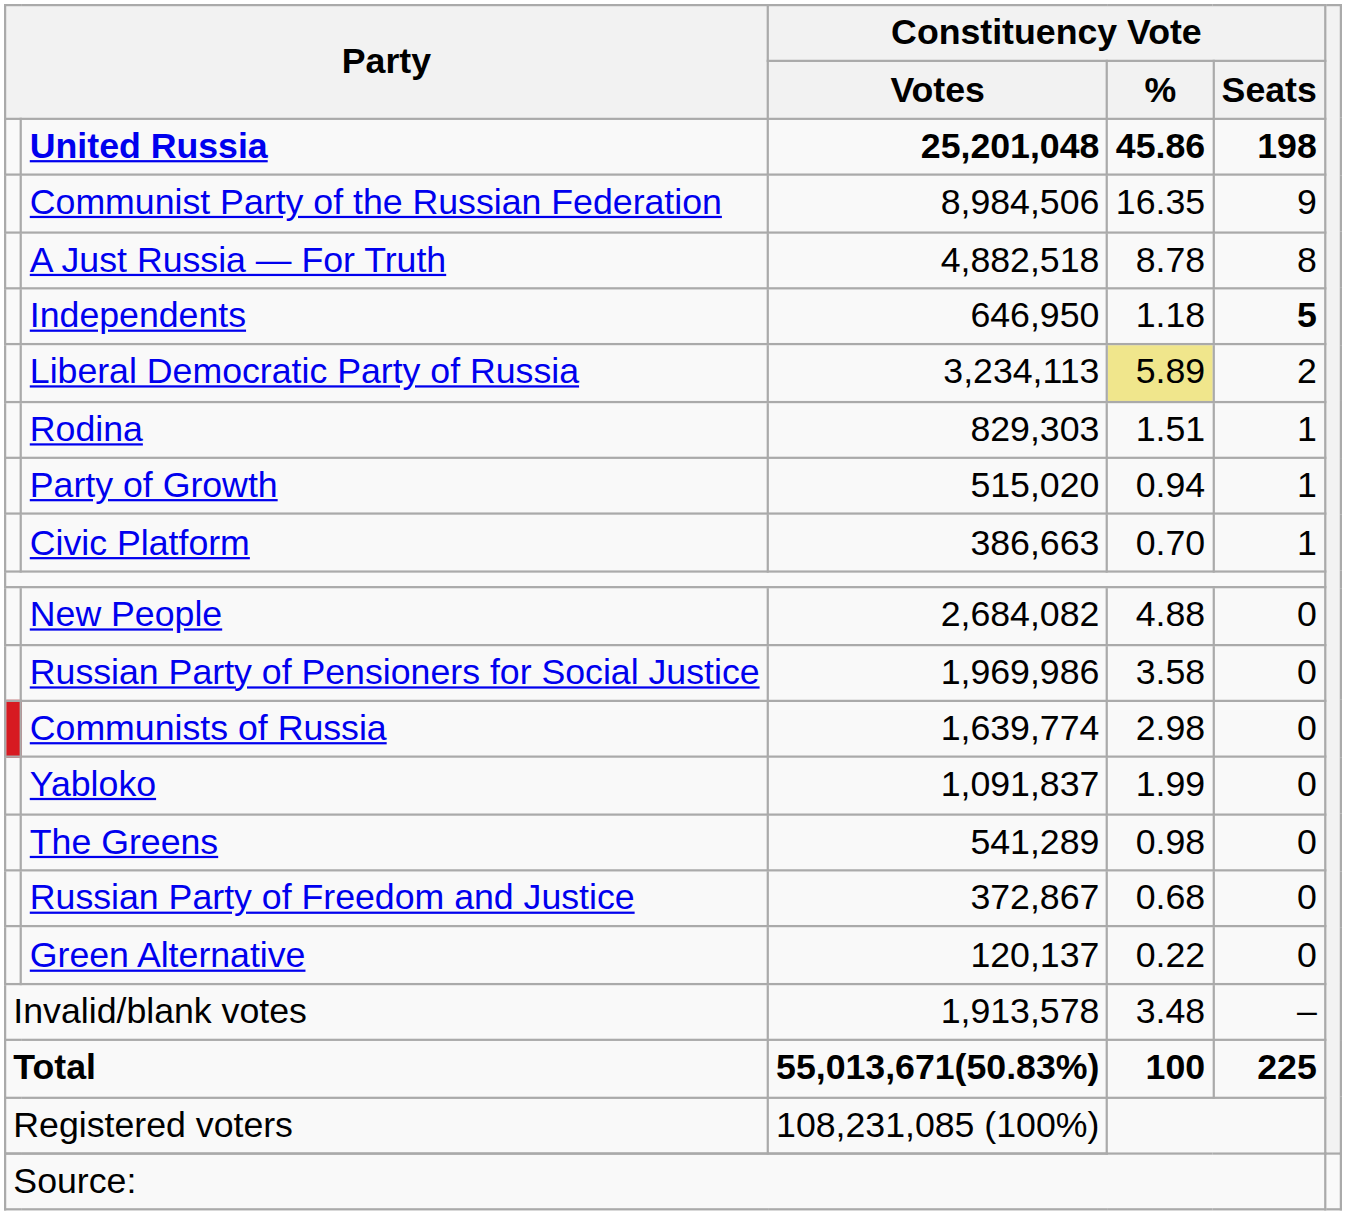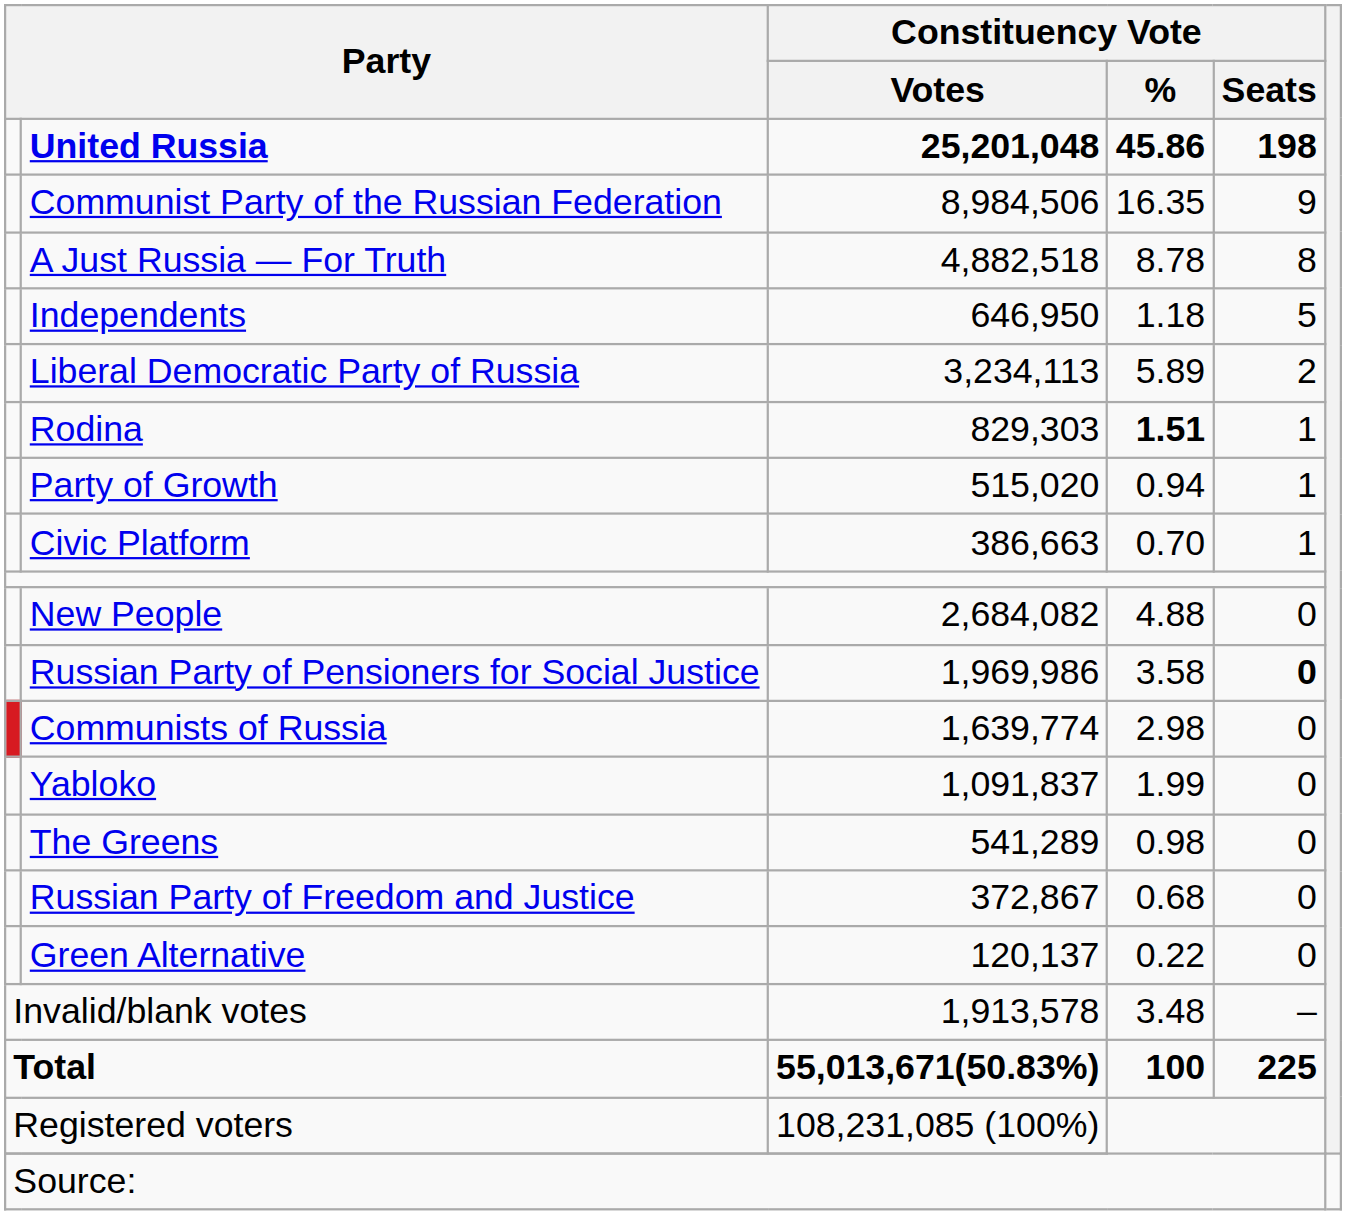(1307, 315) bold -> (1307, 315) normal
(1170, 372) khaki background -> (1170, 372) no background
(1170, 428) normal -> (1170, 428) bold
(1307, 671) normal -> (1307, 671) bold
